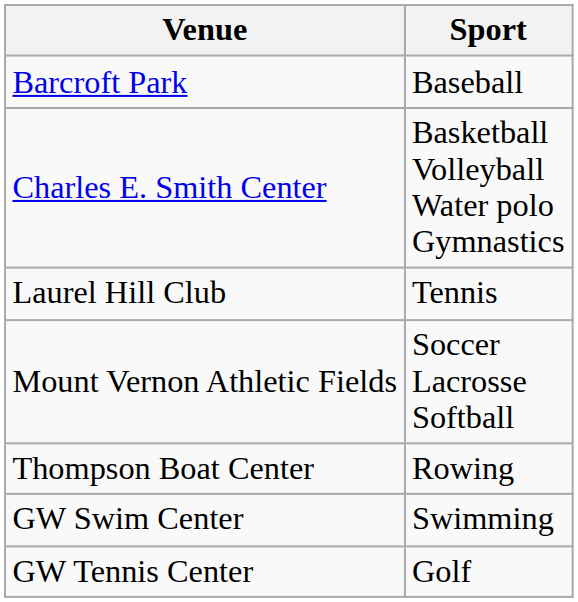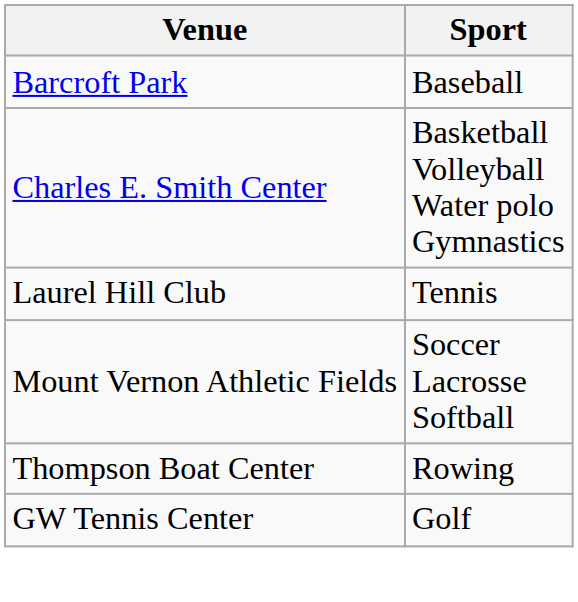- row: (128, 519)
